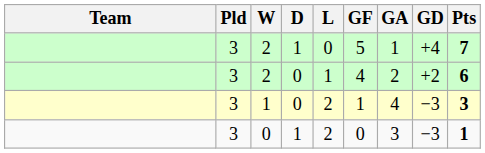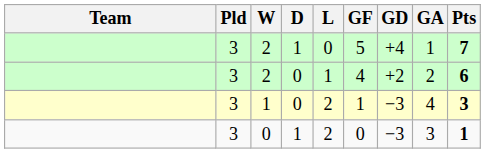columns swapped: (395, 18) <-> (430, 18)
